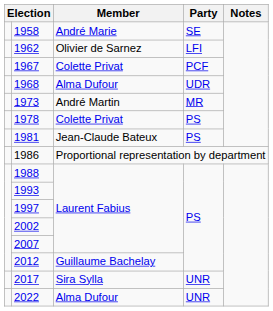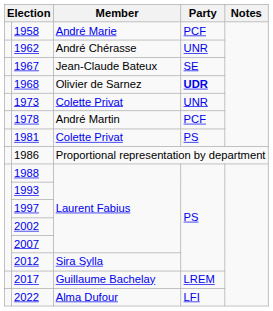(193, 31) SE -> (195, 31) PCF
(99, 48) Olivier de Sarnez -> (96, 48) André Chérasse
(194, 48) LFI -> (196, 48) UNR
(89, 66) Colette Privat -> (106, 66) Jean-Claude Bateux
(197, 66) PCF -> (191, 66) SE
(87, 84) Alma Dufour -> (99, 84) Olivier de Sarnez
(198, 84) normal -> (196, 84) bold
(88, 102) André Martin -> (89, 102) Colette Privat
(195, 102) MR -> (196, 102) UNR
(89, 119) Colette Privat -> (88, 119) André Martin
(193, 119) PS -> (195, 119) PCF
(106, 137) Jean-Claude Bateux -> (89, 137) Colette Privat
(105, 262) Guillaume Bachelay -> (79, 262) Sira Sylla
(79, 279) Sira Sylla -> (105, 279) Guillaume Bachelay
(198, 279) UNR -> (199, 279) LREM
(198, 297) UNR -> (192, 297) LFI
